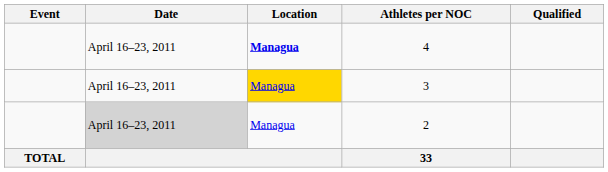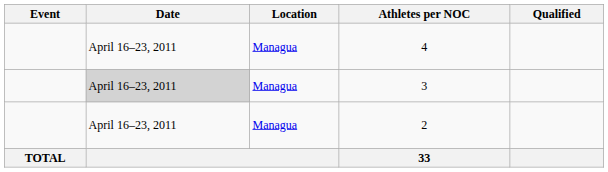(274, 46) bold -> (275, 46) normal
(132, 85) no background -> (133, 85) lightgrey background
(272, 85) gold background -> (275, 85) no background
(132, 125) lightgrey background -> (133, 125) no background
